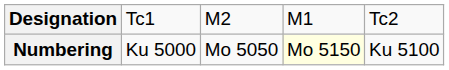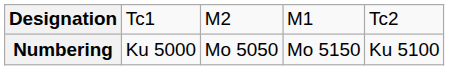(324, 49) lightyellow background -> (324, 49) no background
